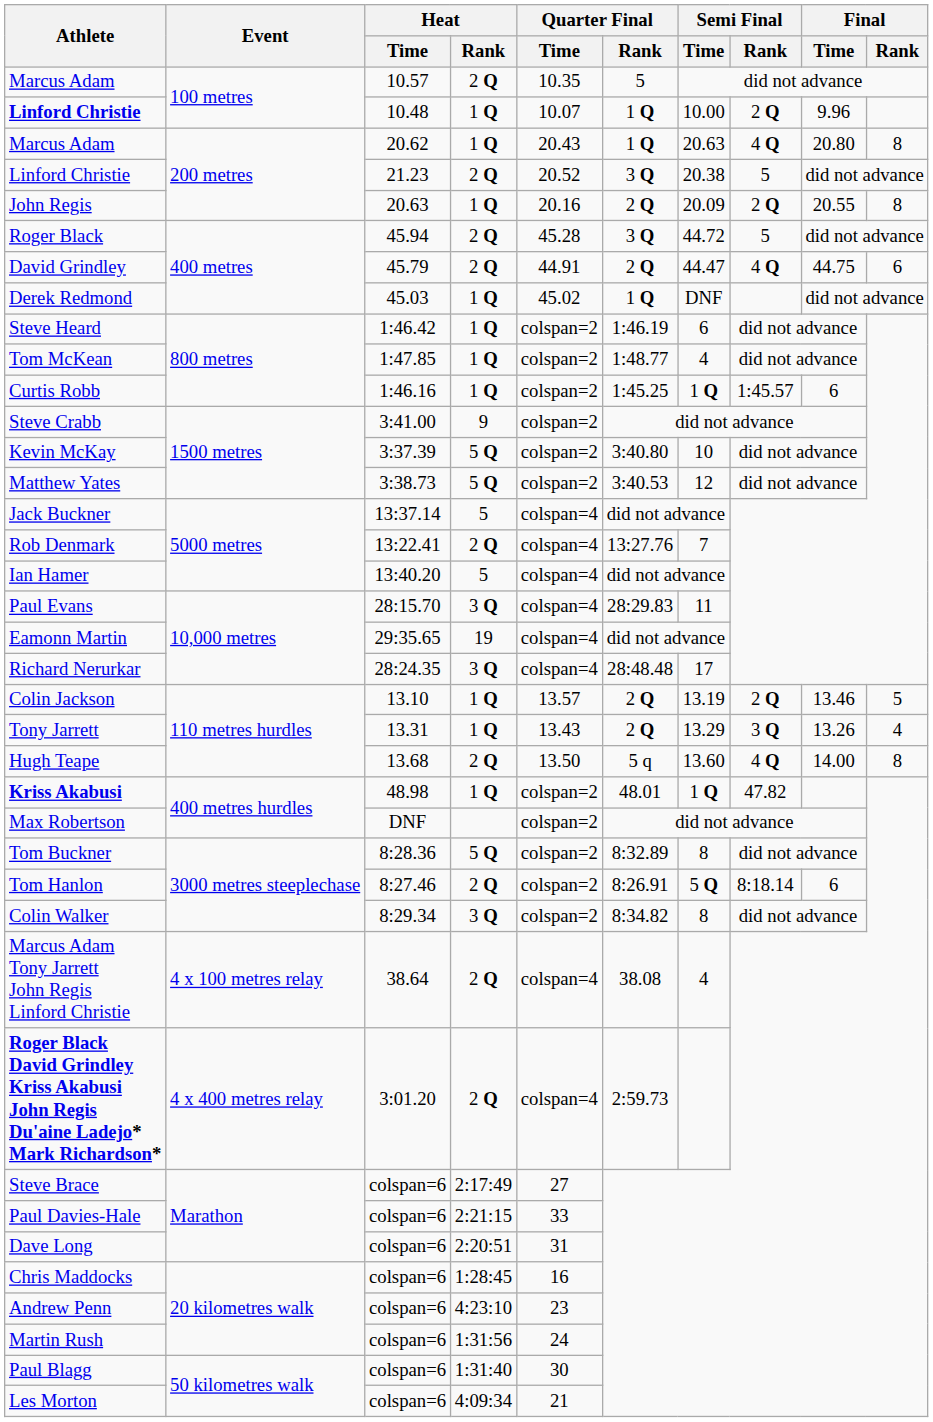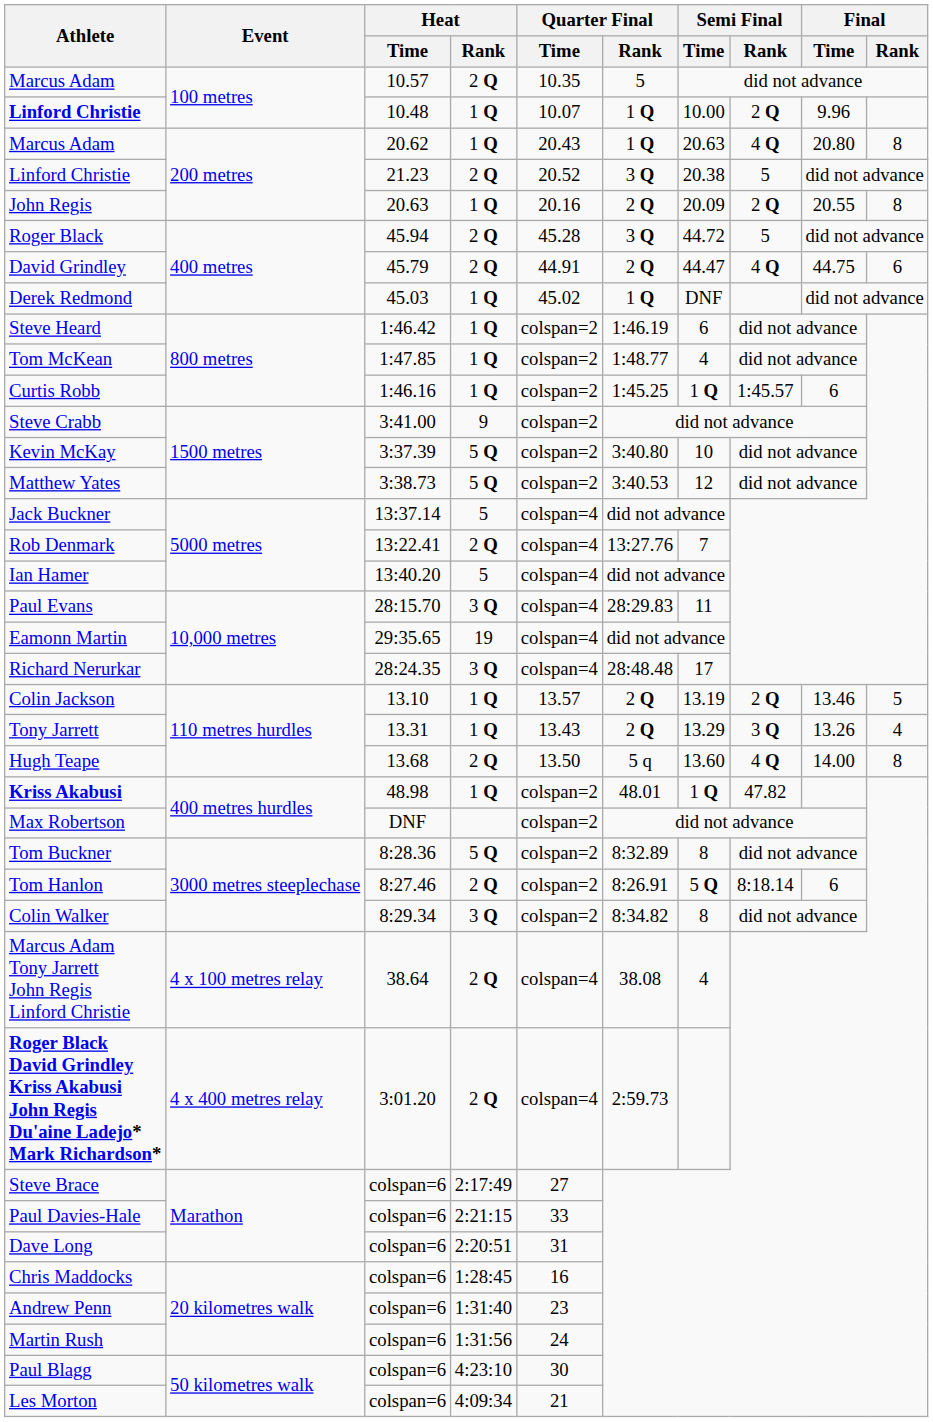(483, 1308) 4:23:10 -> (483, 1308) 1:31:40
(483, 1370) 1:31:40 -> (483, 1370) 4:23:10
